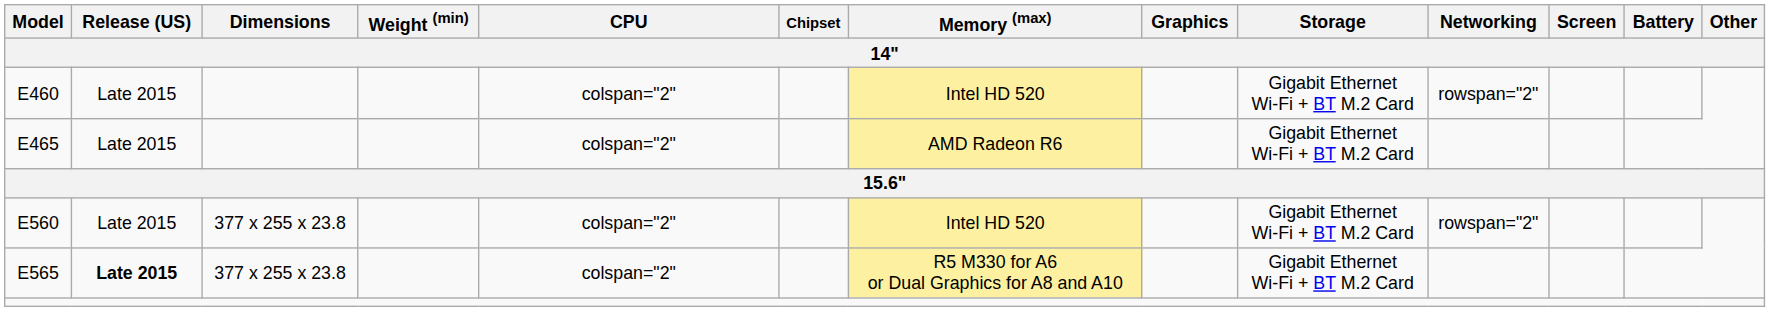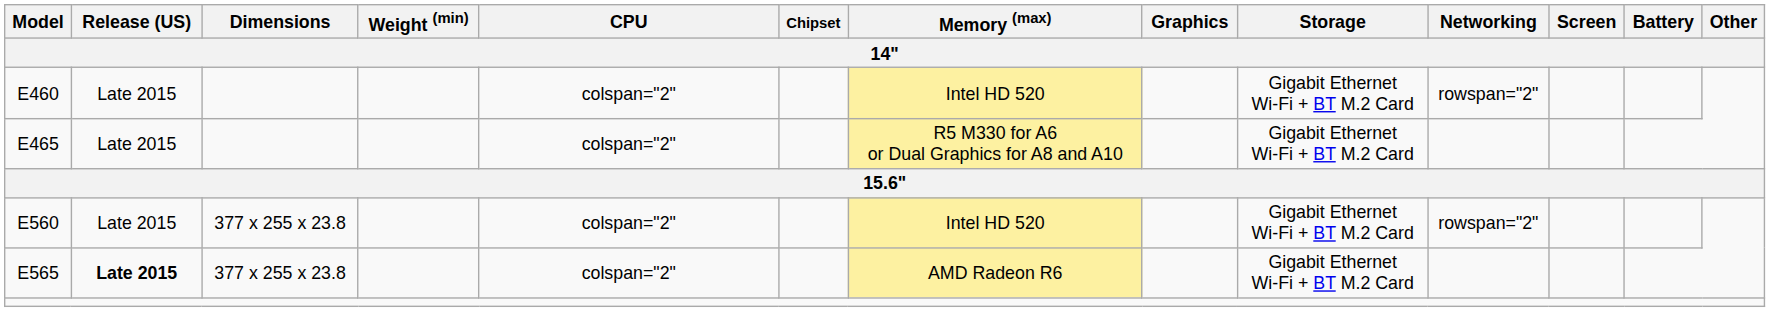(995, 143) AMD Radeon R6 -> (995, 143) R5 M330 for A6 or Dual Graphics for A8 and A10
(995, 273) R5 M330 for A6 or Dual Graphics for A8 and A10 -> (995, 273) AMD Radeon R6
